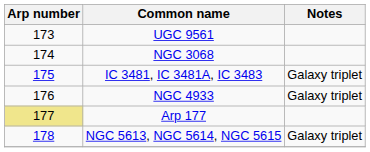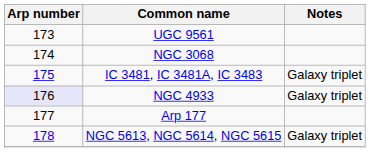(44, 95) no background -> (44, 95) lavender background
(44, 116) khaki background -> (44, 116) no background
